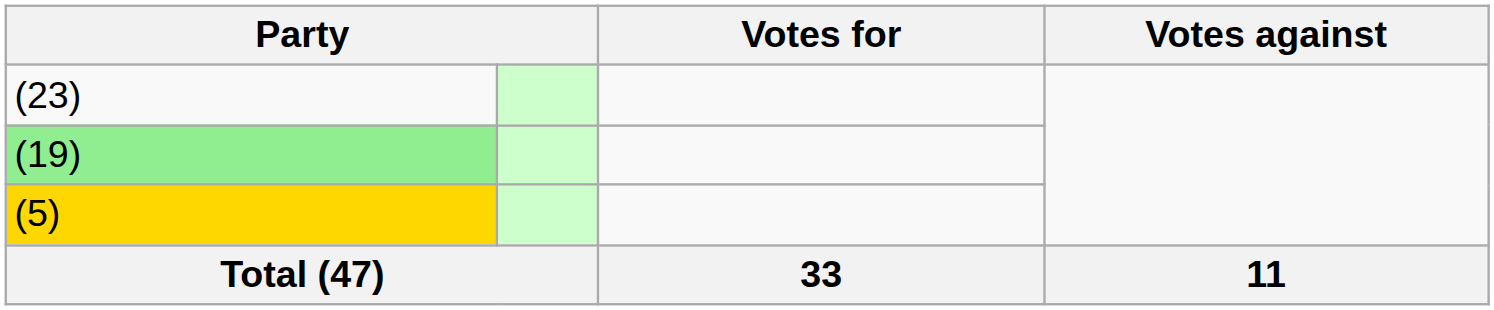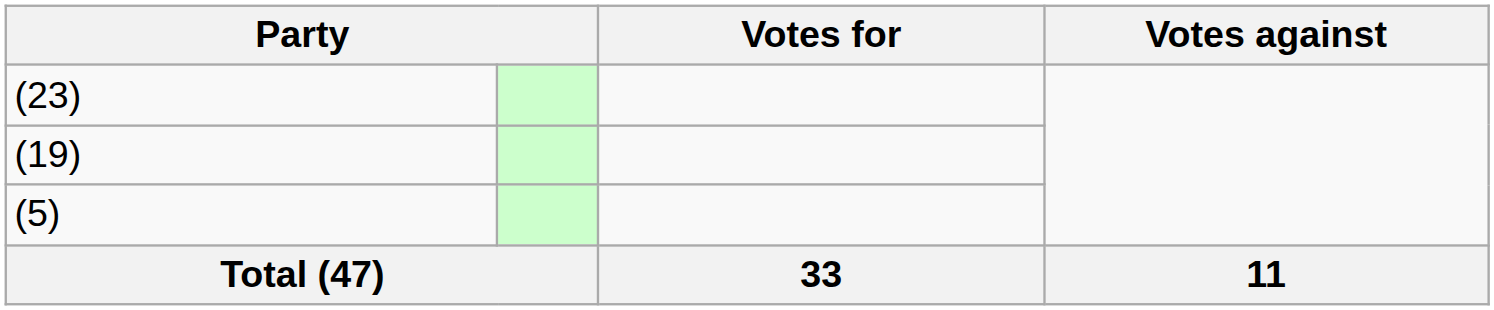(48, 154) lightgreen background -> (48, 154) no background
(37, 213) gold background -> (37, 213) no background
